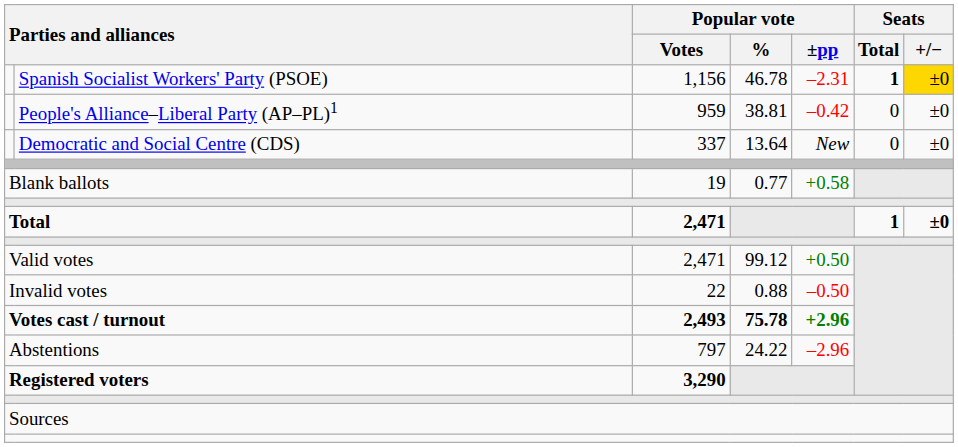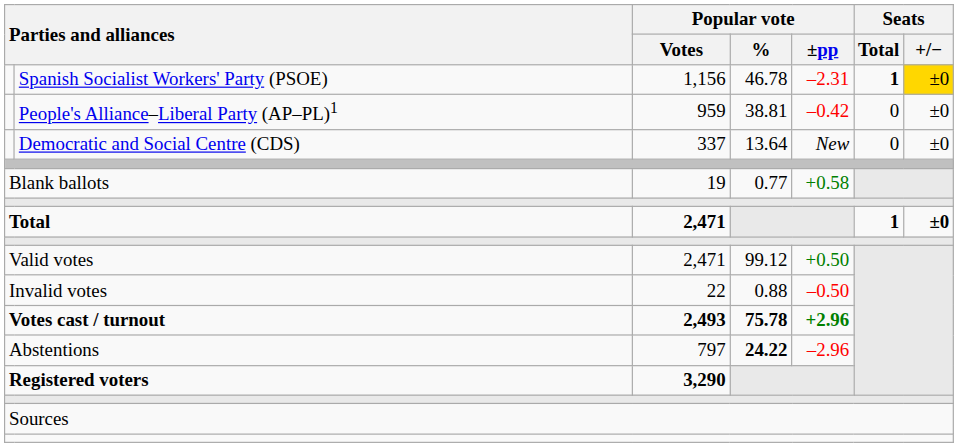(766, 350) normal -> (766, 350) bold
